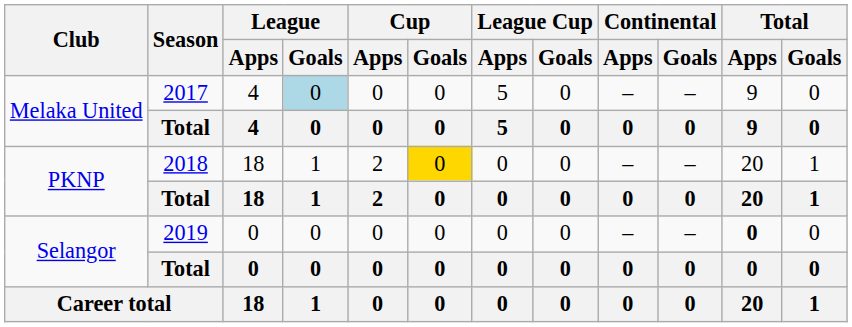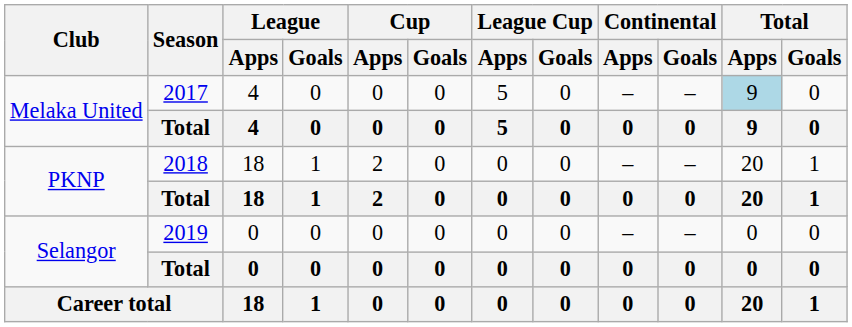(316, 92) lightblue background -> (316, 92) no background
(752, 92) no background -> (752, 92) lightblue background
(440, 163) gold background -> (440, 163) no background
(752, 233) bold -> (752, 233) normal
